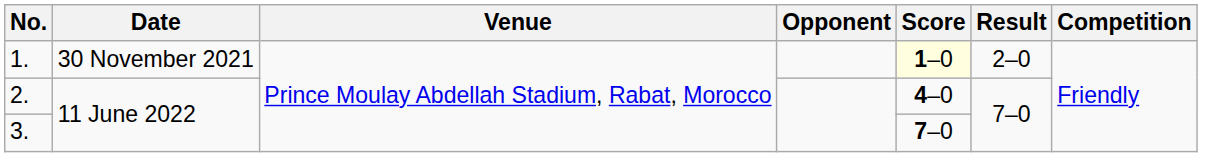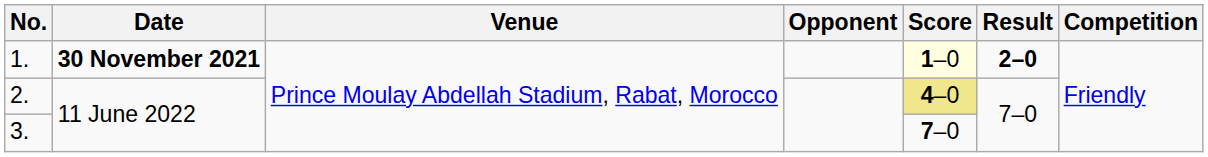(156, 59) normal -> (159, 59) bold
(1011, 59) normal -> (1018, 59) bold
(934, 95) no background -> (940, 95) khaki background
